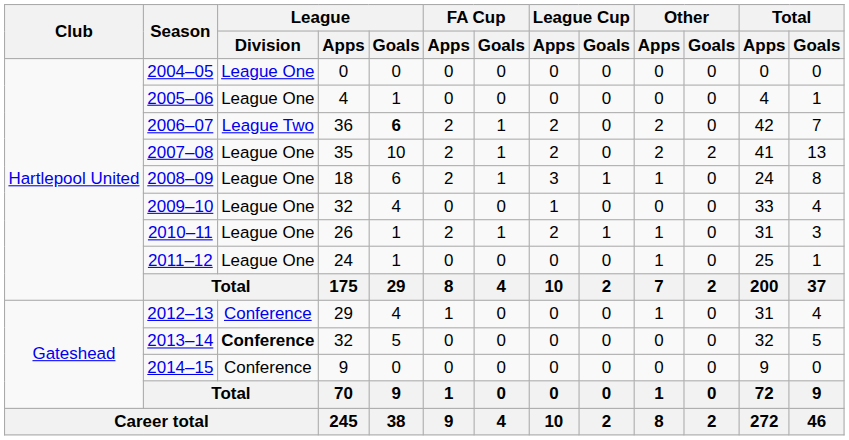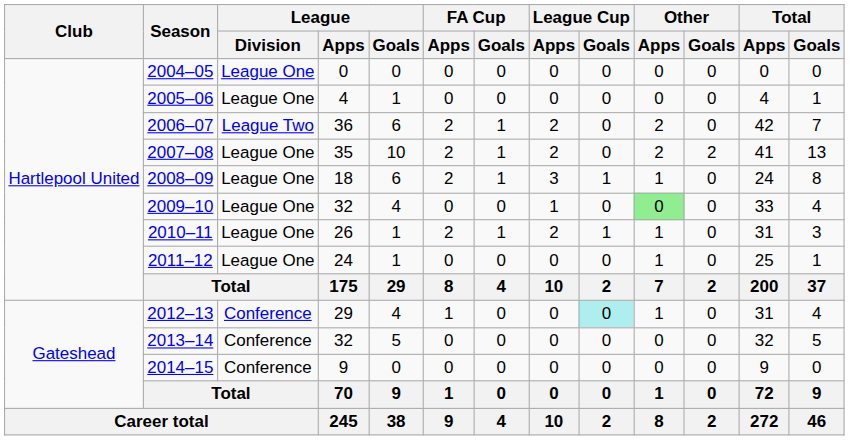(396, 125) bold -> (396, 125) normal
(659, 206) no background -> (659, 206) lightgreen background
(606, 313) no background -> (606, 313) paleturquoise background
(268, 340) bold -> (268, 340) normal
